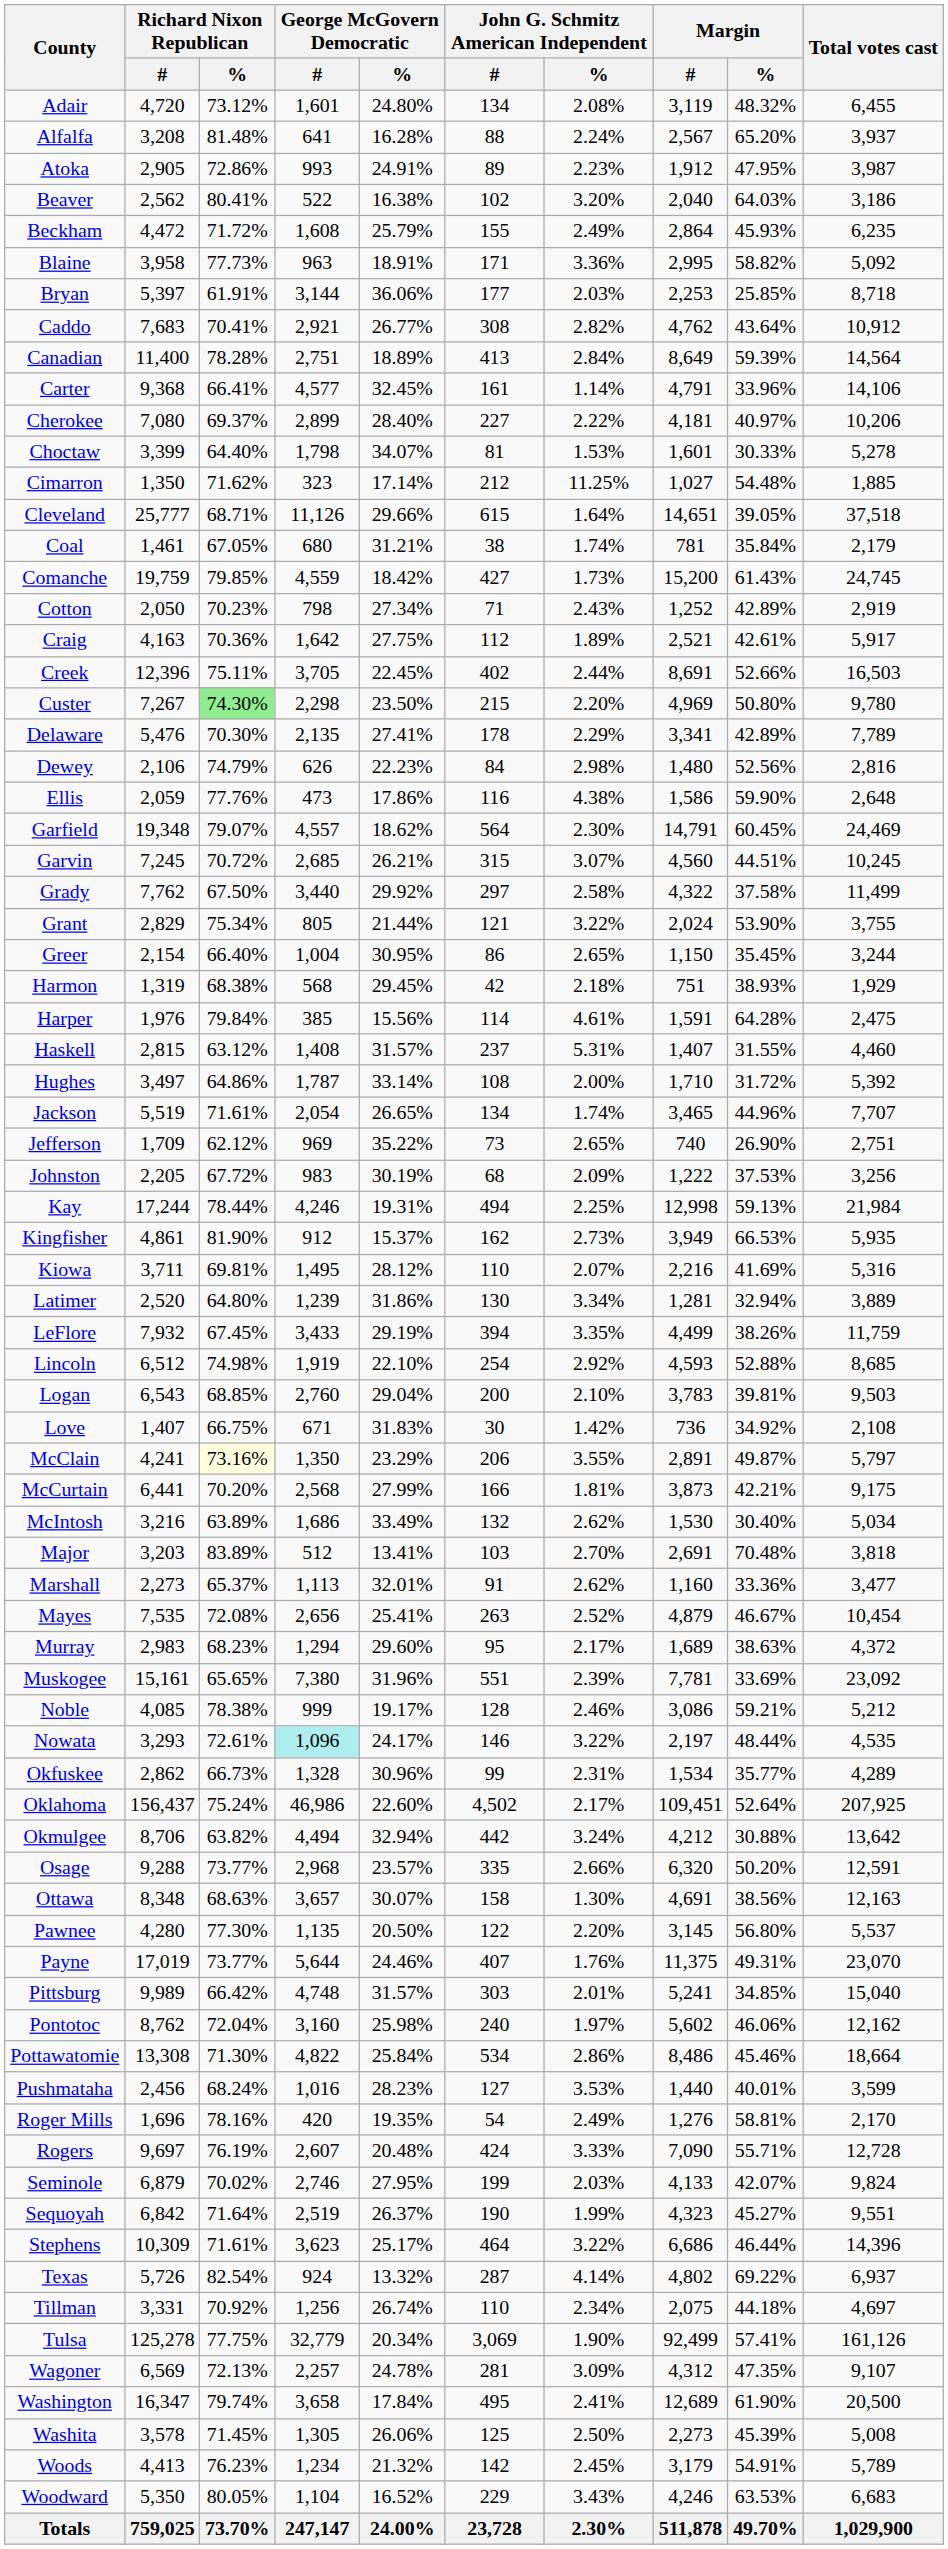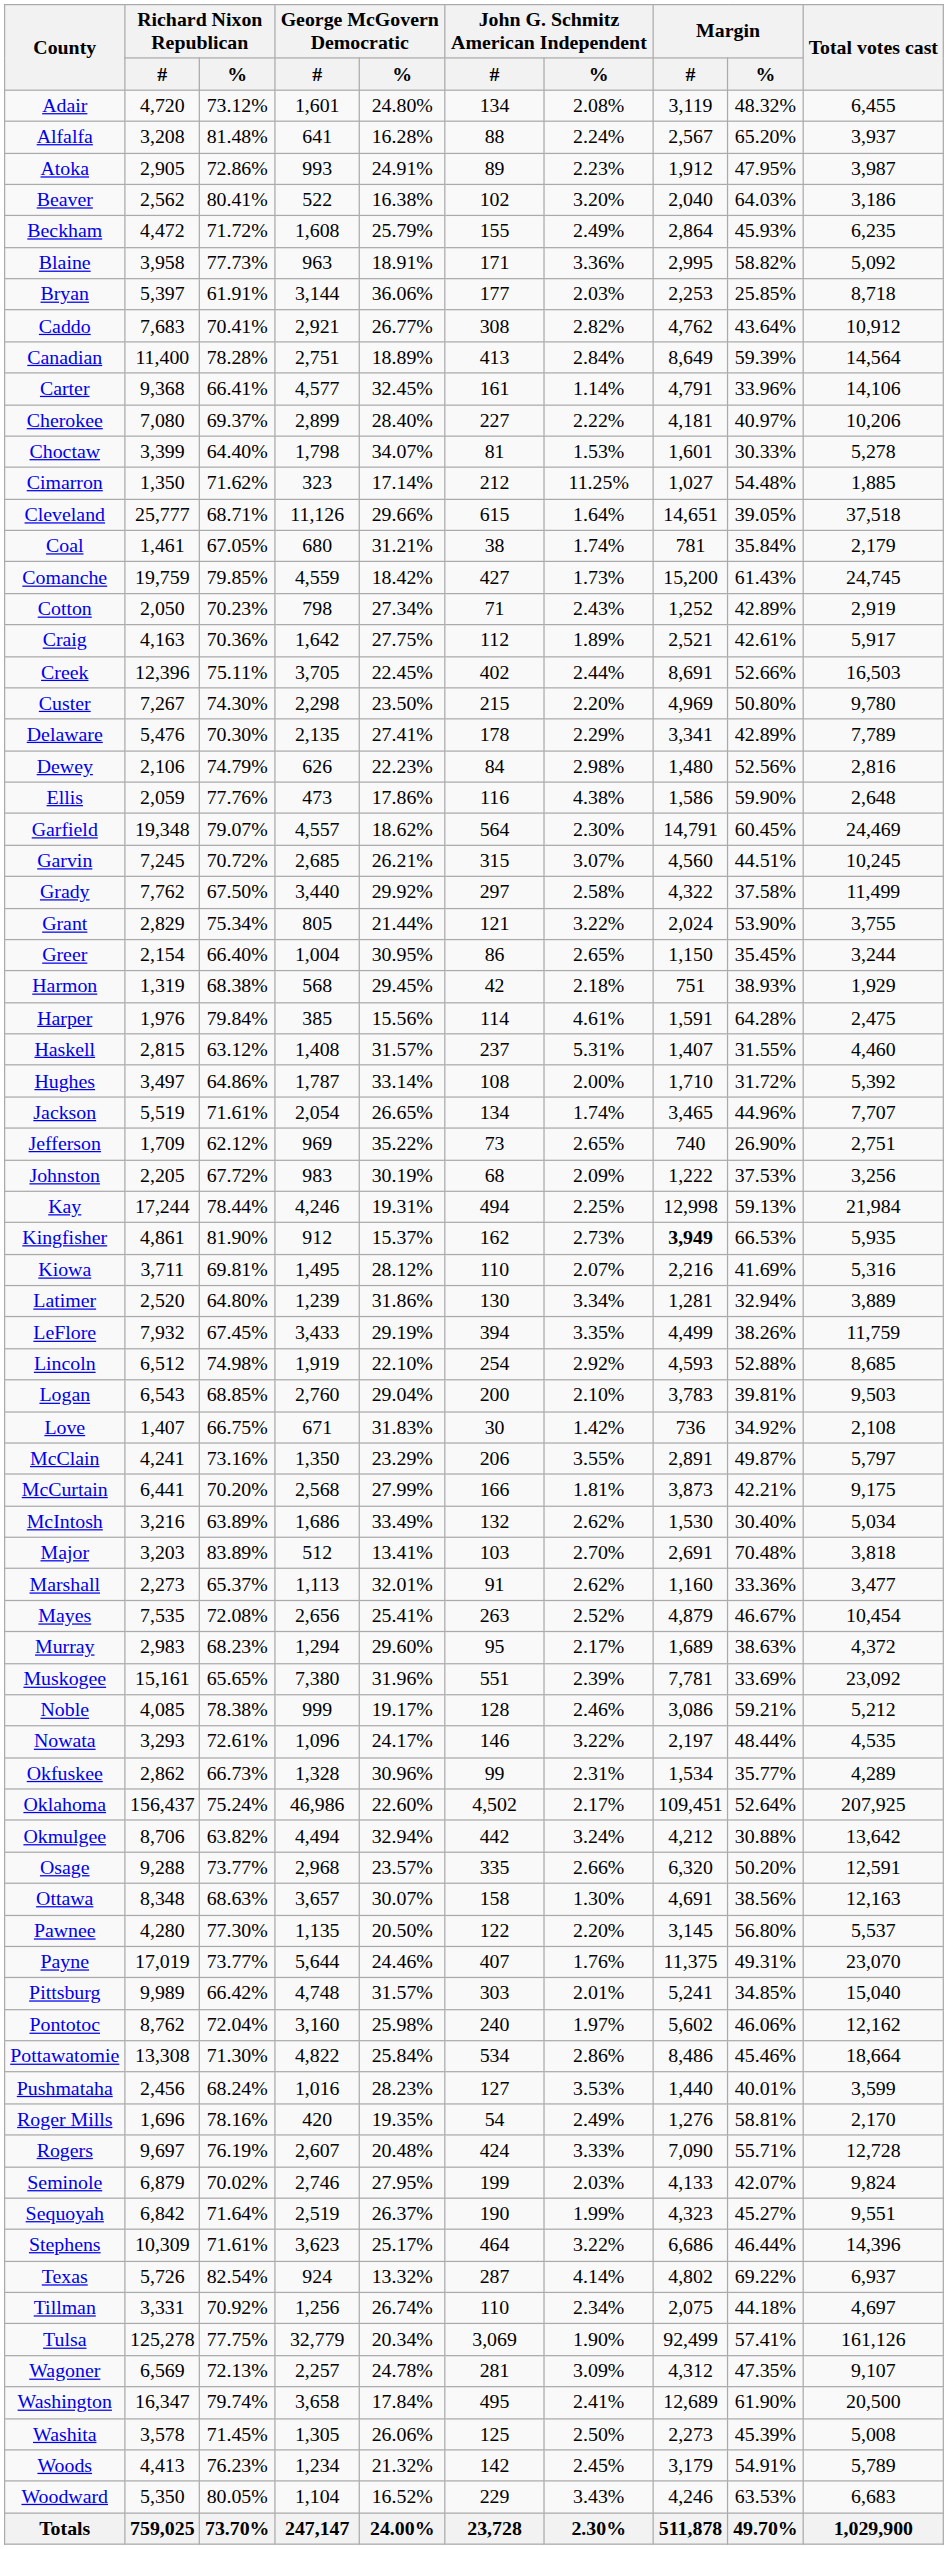(237, 703) lightgreen background -> (237, 703) no background
(691, 1238) normal -> (691, 1238) bold
(237, 1458) lightyellow background -> (237, 1458) no background
(317, 1741) paleturquoise background -> (317, 1741) no background
